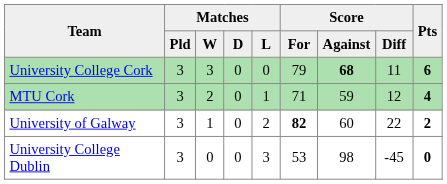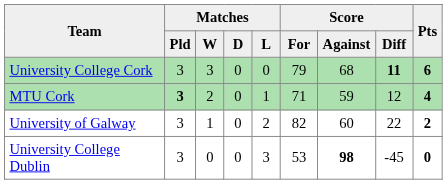(346, 70) bold -> (346, 70) normal
(394, 70) normal -> (394, 70) bold
(180, 96) normal -> (180, 96) bold
(299, 123) bold -> (299, 123) normal
(346, 157) normal -> (346, 157) bold
